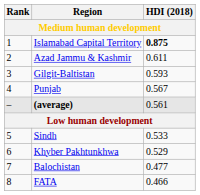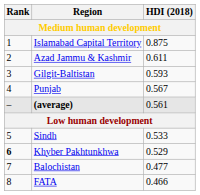(157, 43) bold -> (157, 43) normal
(9, 151) normal -> (9, 151) bold
